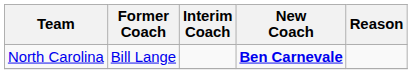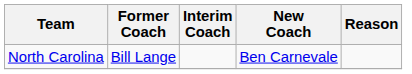(291, 56) bold -> (289, 56) normal
